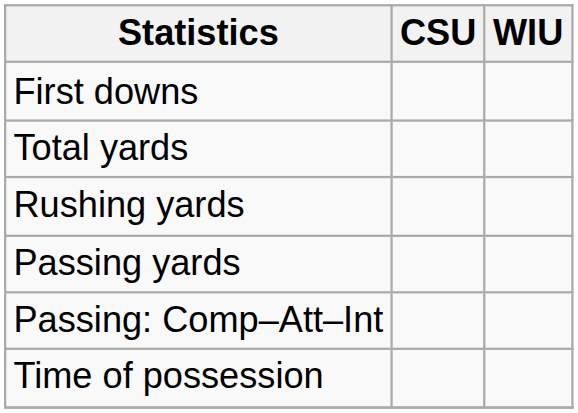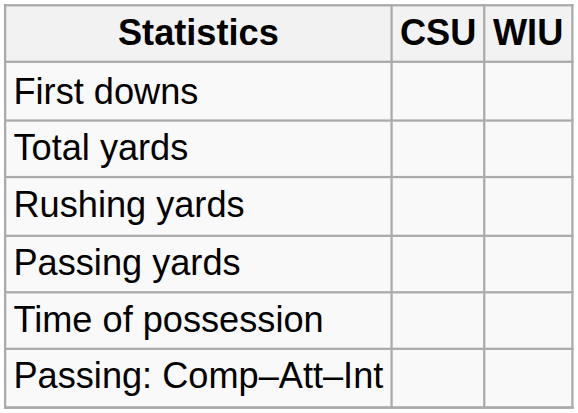rows swapped: (198, 320) <-> (169, 377)
